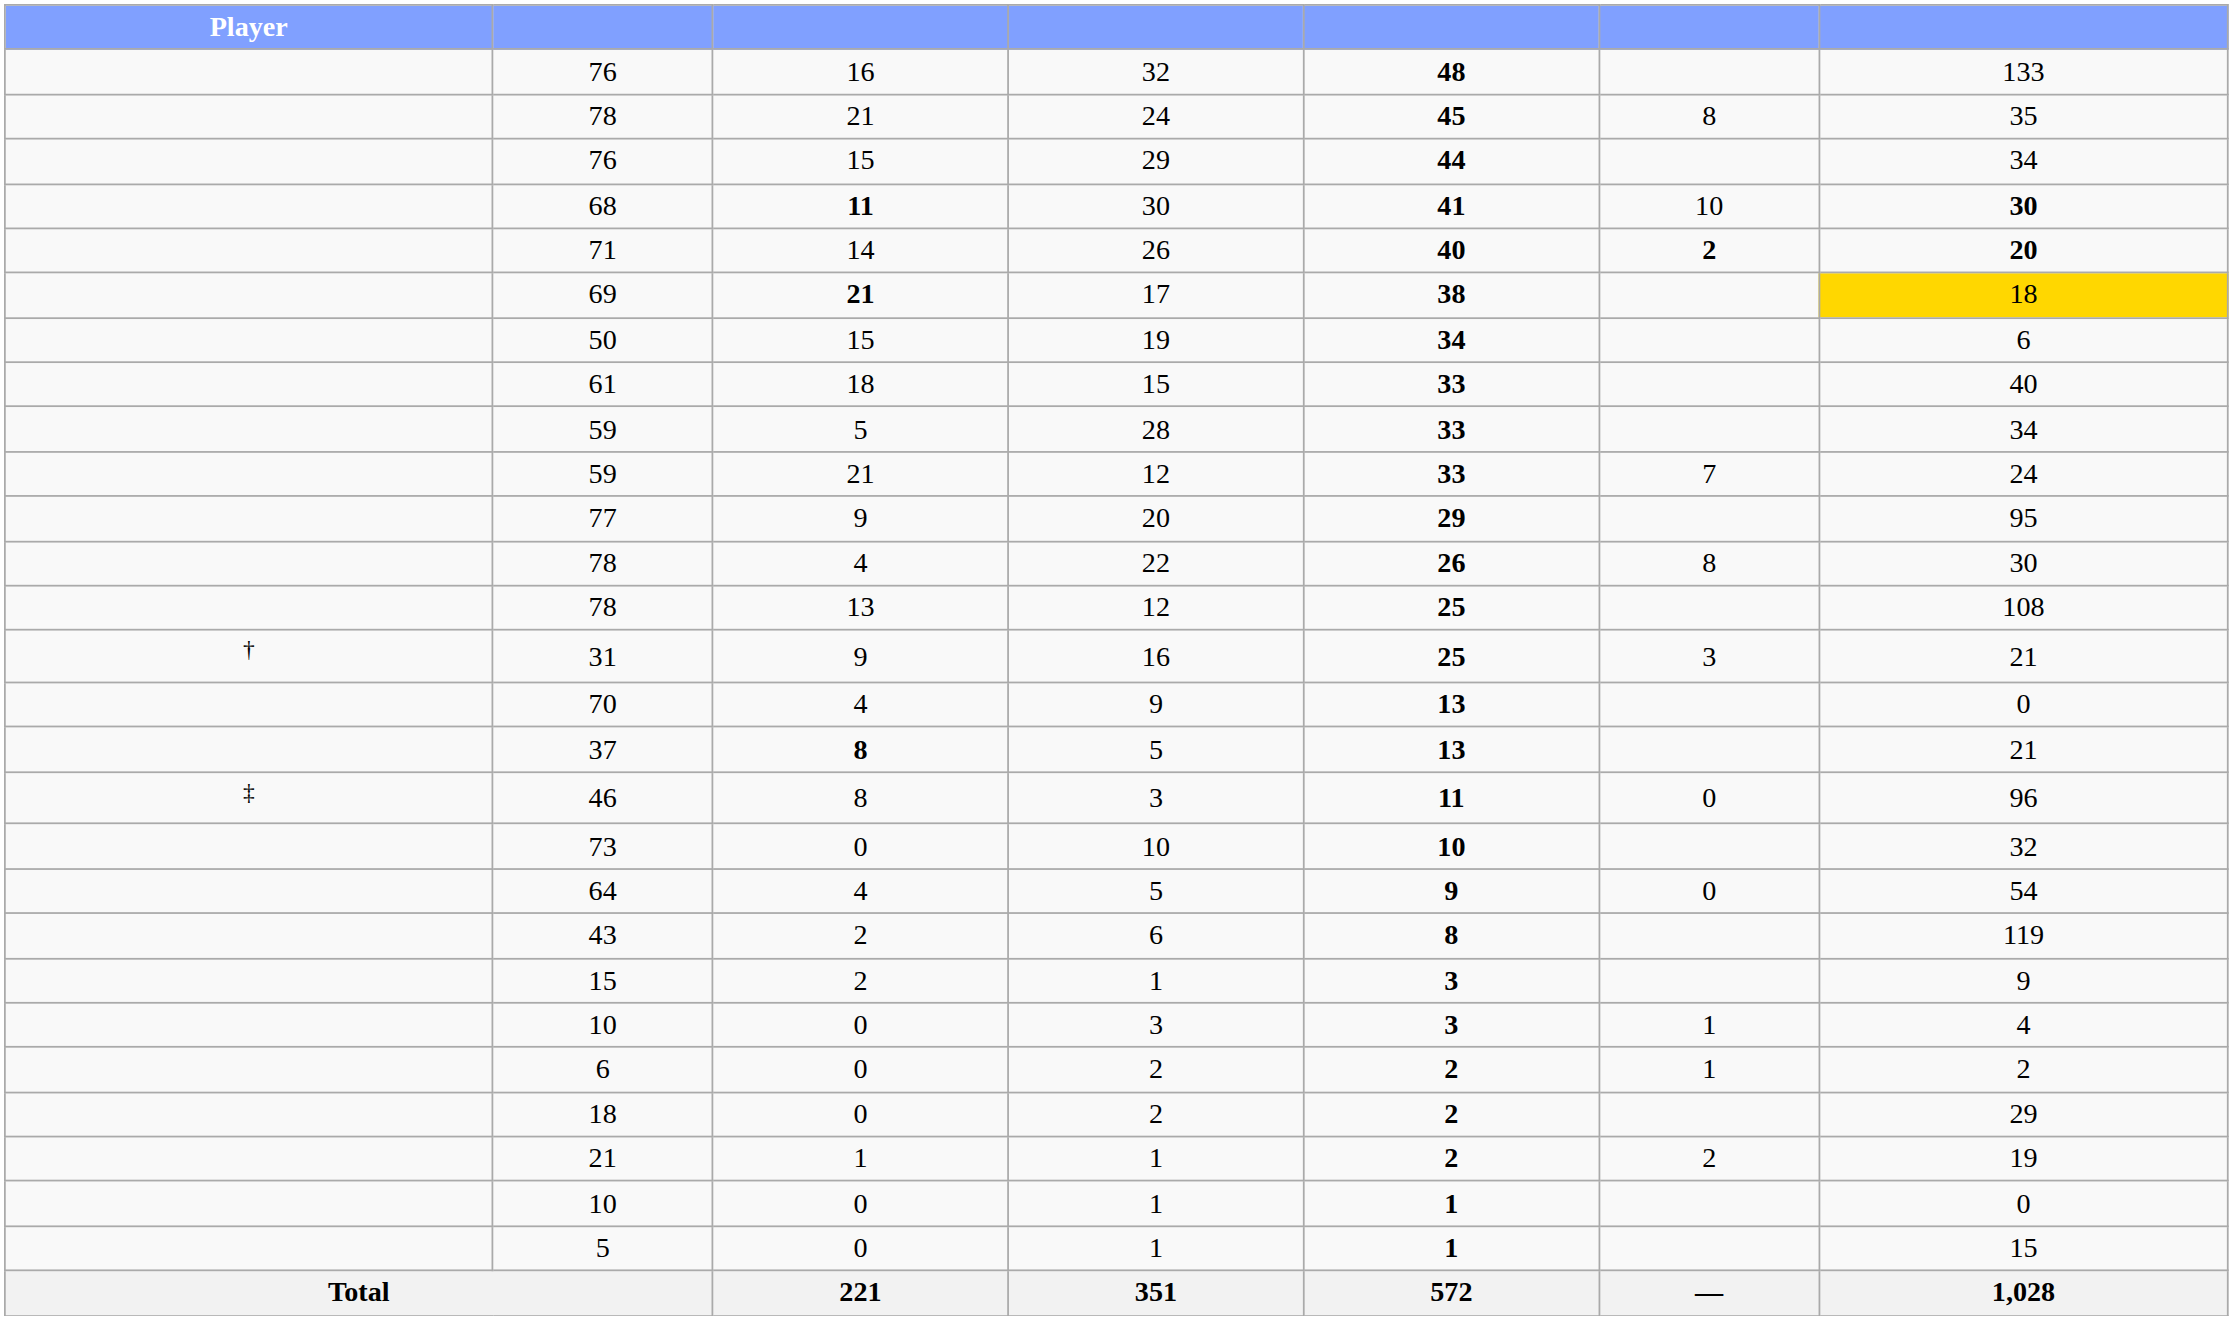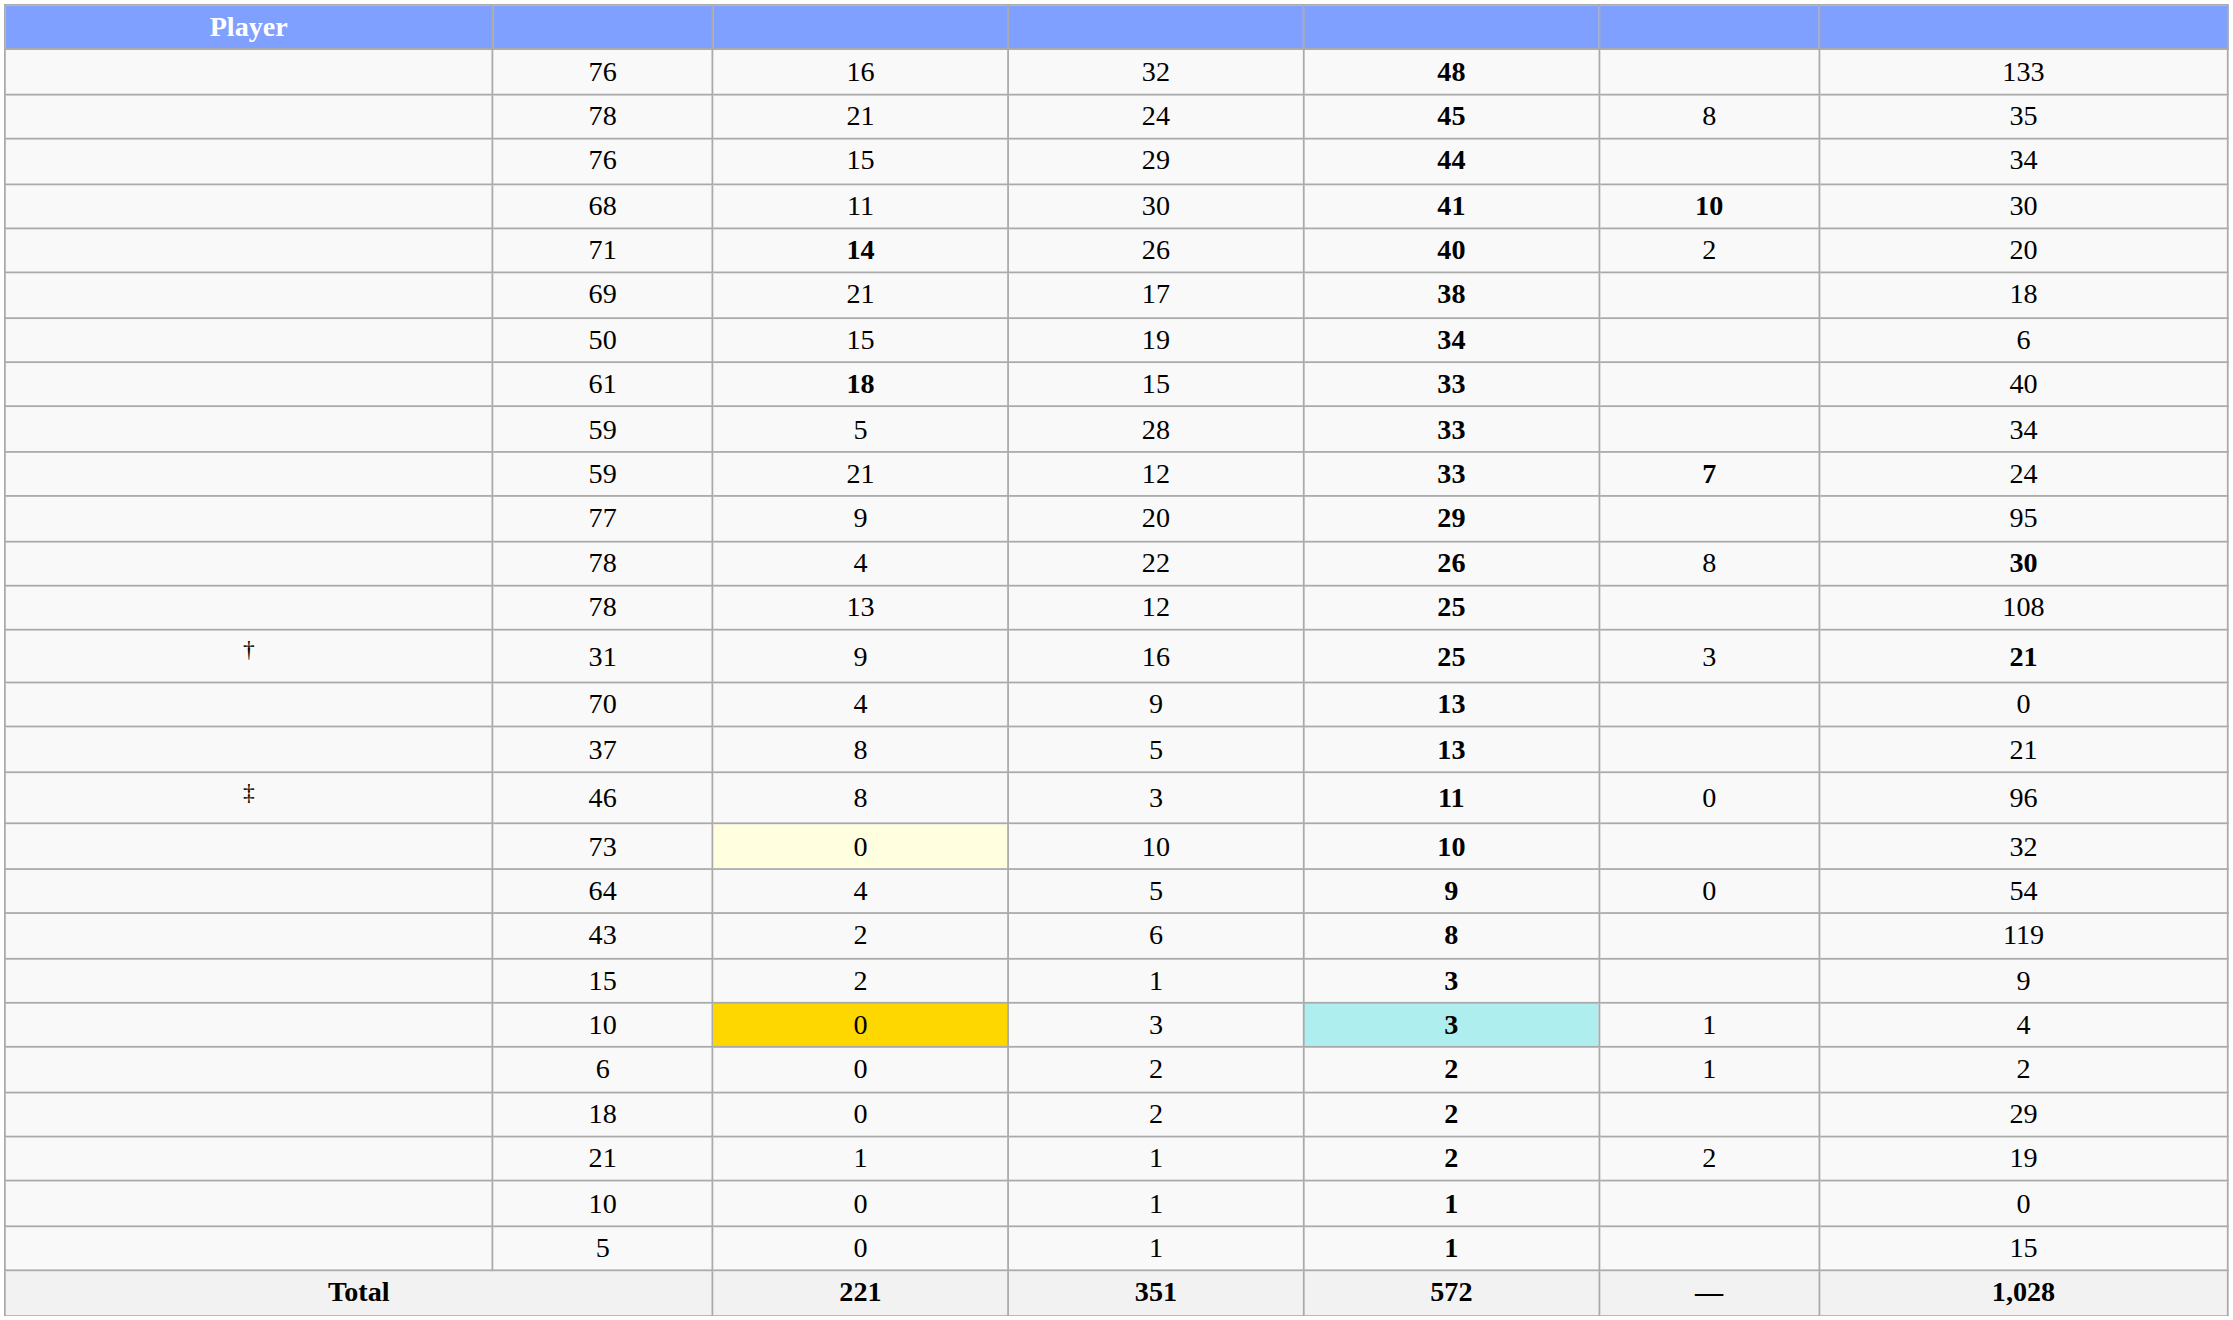(860, 205) bold -> (860, 205) normal
(1709, 205) normal -> (1709, 205) bold
(2023, 205) bold -> (2023, 205) normal
(860, 250) normal -> (860, 250) bold
(1709, 250) bold -> (1709, 250) normal
(2023, 250) bold -> (2023, 250) normal
(860, 294) bold -> (860, 294) normal
(2023, 294) gold background -> (2023, 294) no background
(860, 384) normal -> (860, 384) bold
(1709, 473) normal -> (1709, 473) bold
(2023, 562) normal -> (2023, 562) bold
(2023, 655) normal -> (2023, 655) bold
(860, 749) bold -> (860, 749) normal
(860, 845) no background -> (860, 845) lightyellow background
(860, 1024) no background -> (860, 1024) gold background
(1451, 1024) no background -> (1451, 1024) paleturquoise background
